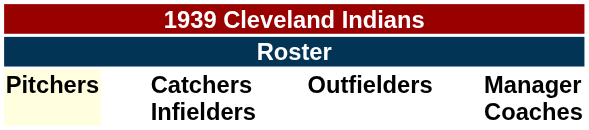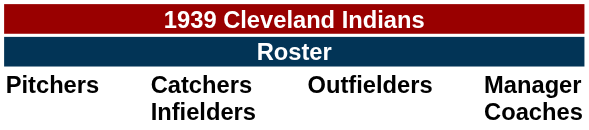(52, 84) lightyellow background -> (52, 84) no background
